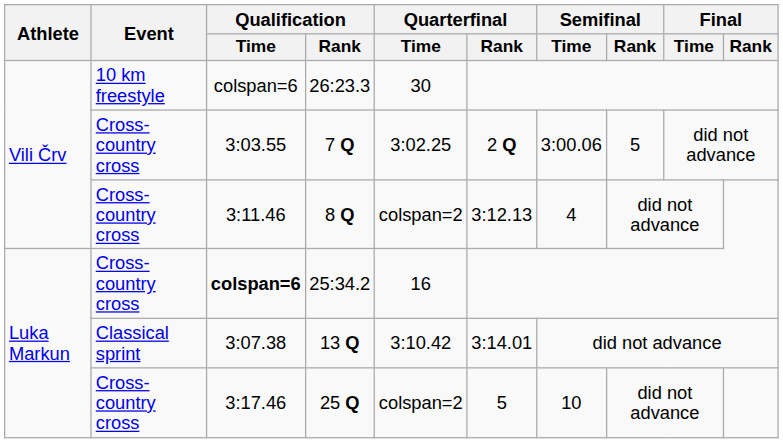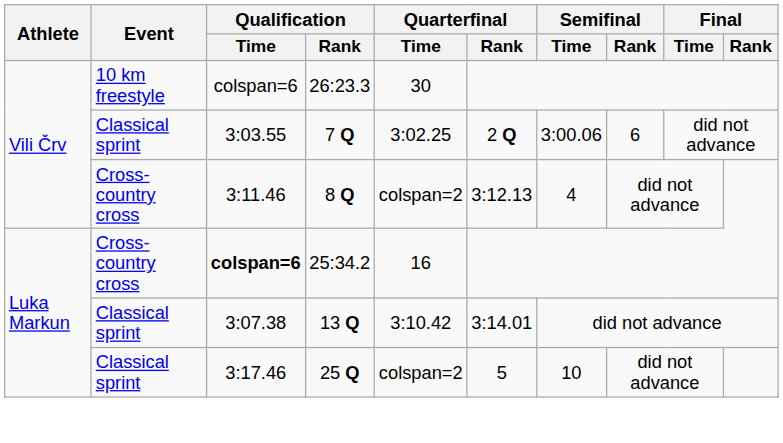(126, 145) Cross-country cross -> (132, 135) Classical sprint
(635, 145) 5 -> (635, 135) 6
(126, 403) Cross-country cross -> (132, 372) Classical sprint
